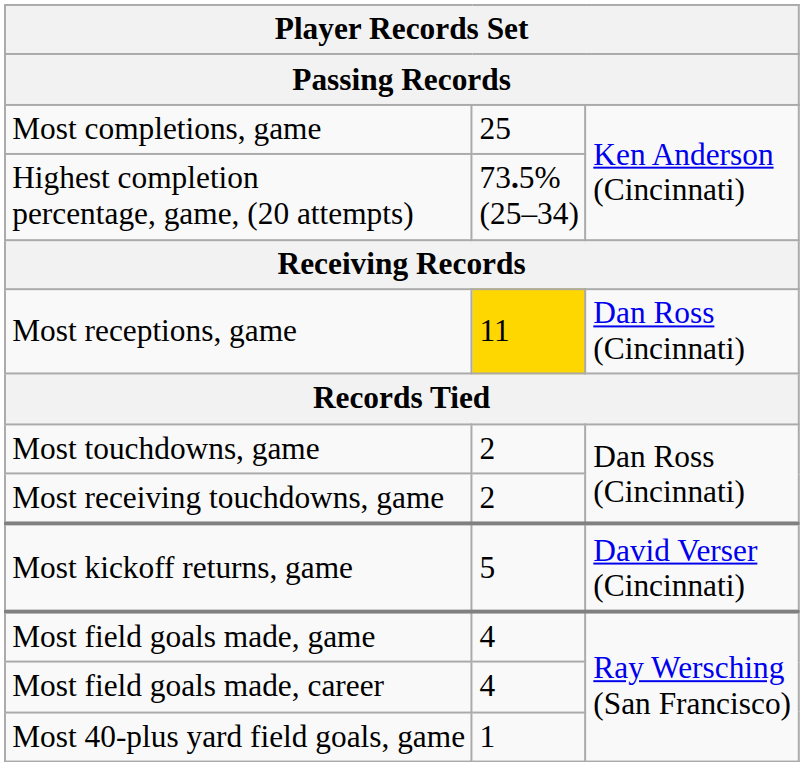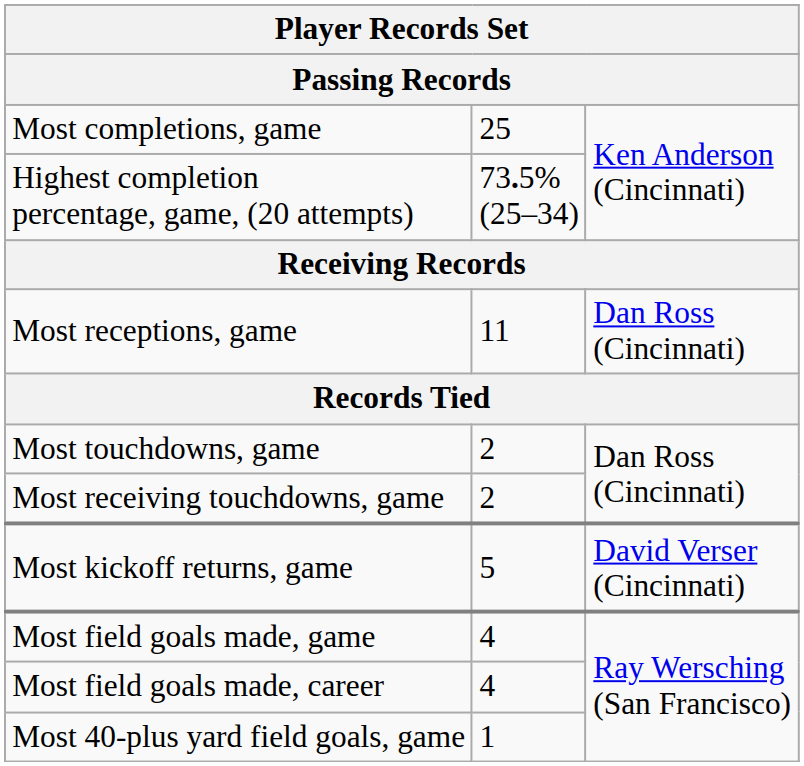(495, 330) gold background -> (495, 330) no background
